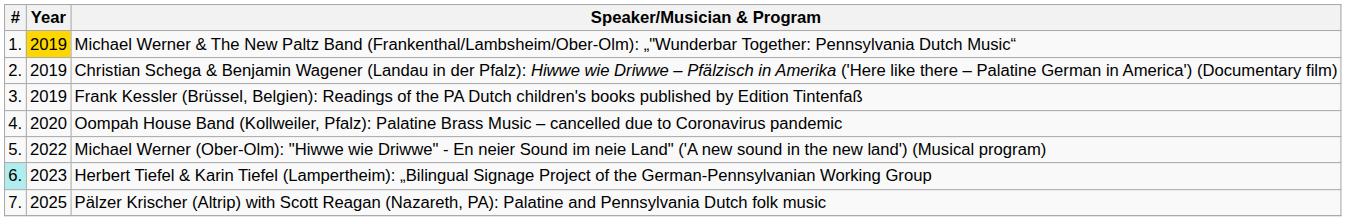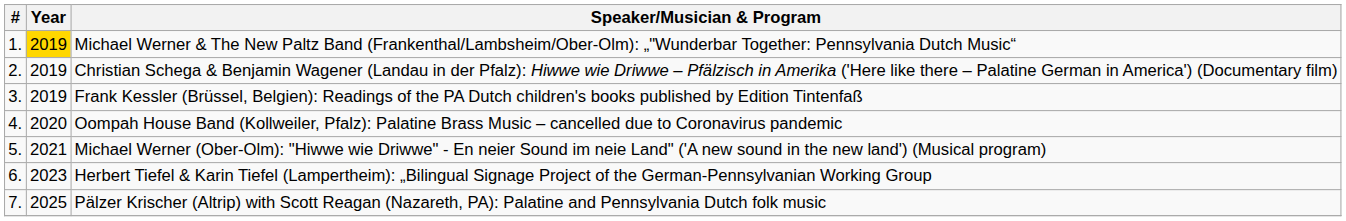(48, 149) 2022 -> (48, 149) 2021
(15, 176) paleturquoise background -> (15, 176) no background
